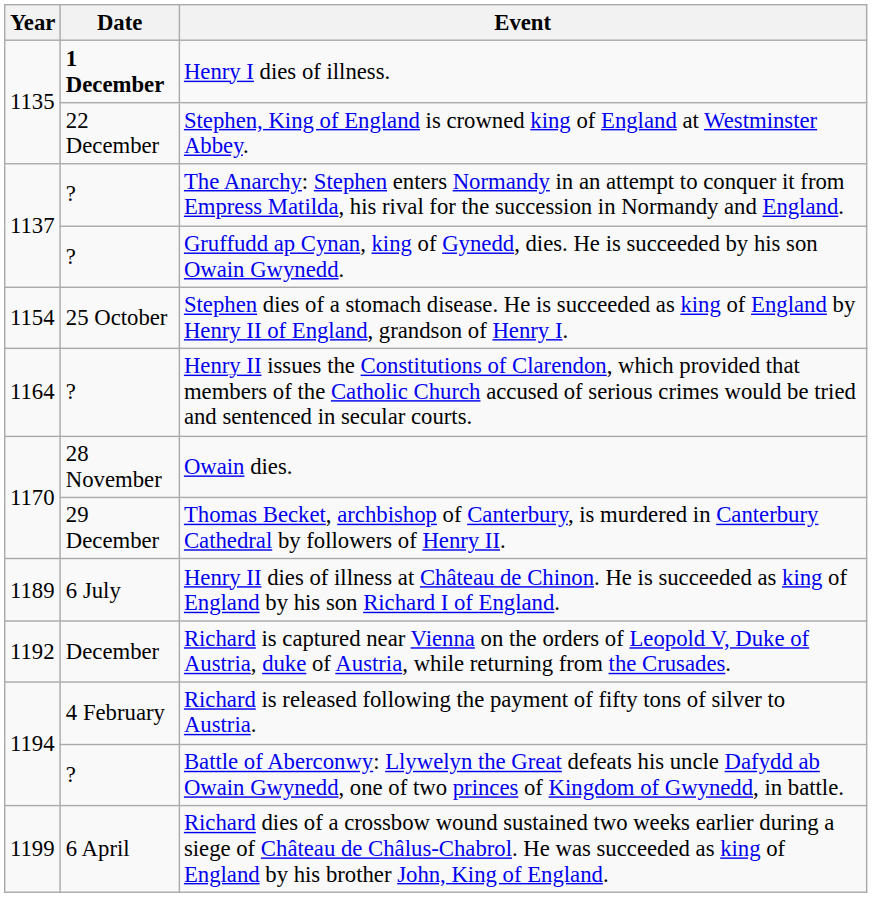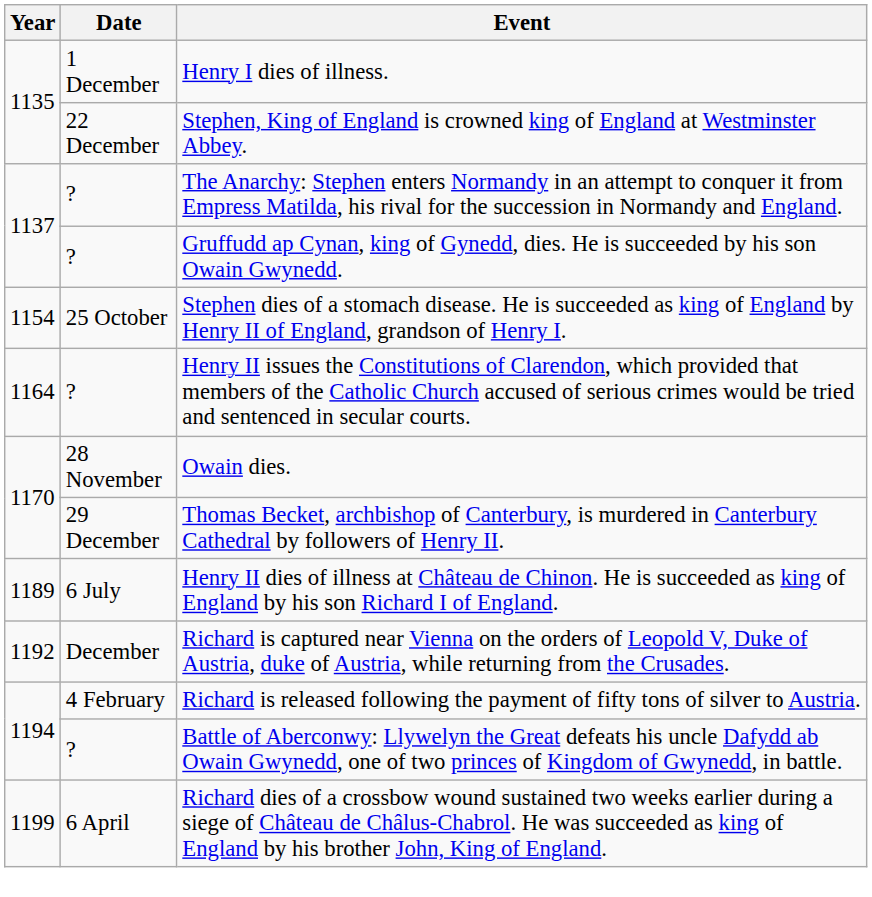(115, 71) bold -> (113, 71) normal
